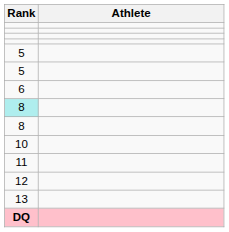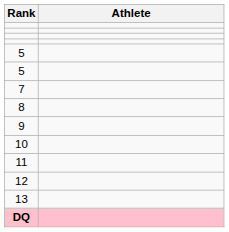(21, 89) 6 -> (21, 89) 7
(21, 107) paleturquoise background -> (21, 107) no background
(21, 126) 8 -> (21, 126) 9
